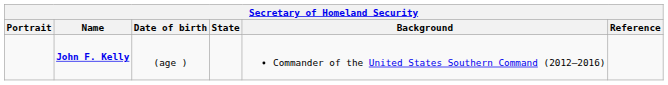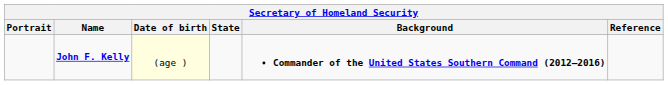(170, 63) no background -> (170, 63) lightyellow background
(425, 63) normal -> (425, 63) bold
